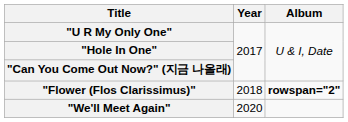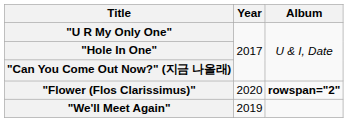(250, 90) 2018 -> (250, 90) 2020
(250, 108) 2020 -> (250, 108) 2019
